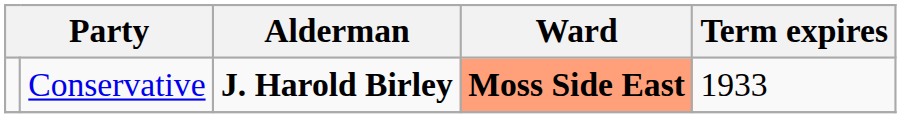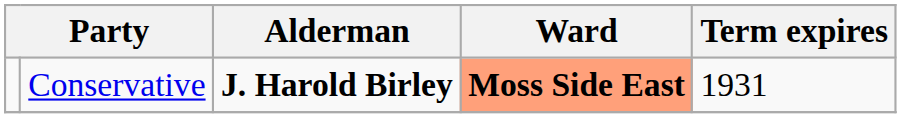(734, 84) 1933 -> (734, 84) 1931
